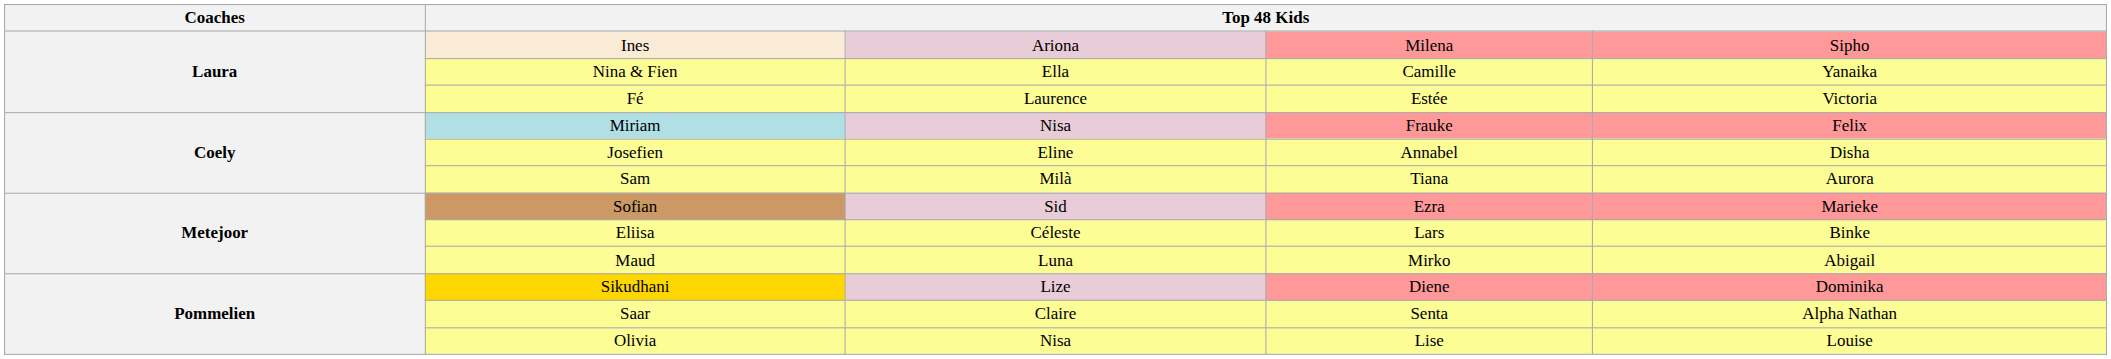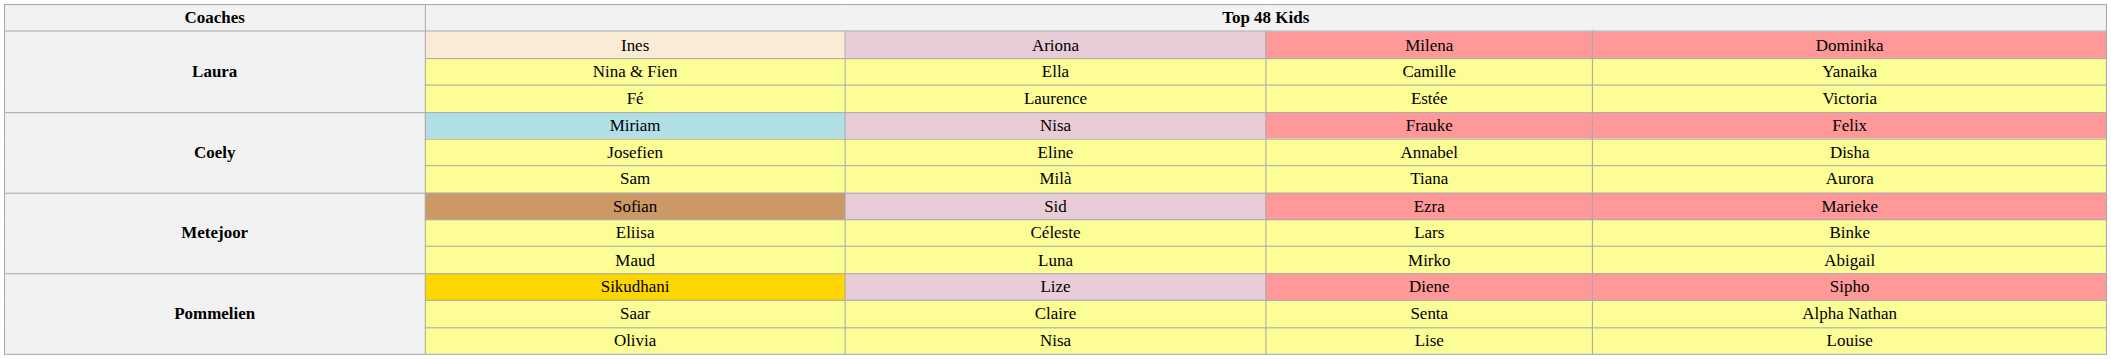(1850, 44) Sipho -> (1850, 44) Dominika
(1850, 286) Dominika -> (1850, 286) Sipho
